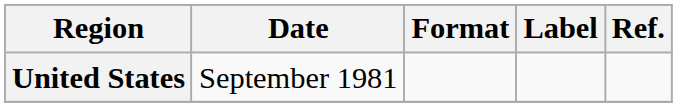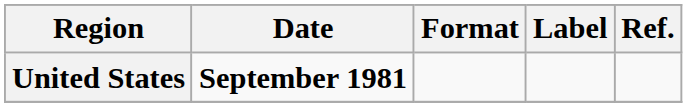(298, 76) normal -> (303, 76) bold
